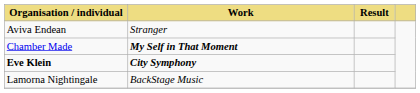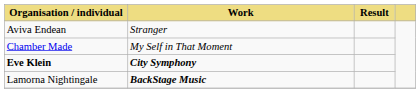(184, 46) bold -> (181, 46) normal
(167, 79) normal -> (168, 79) bold
